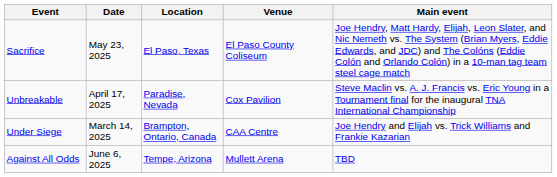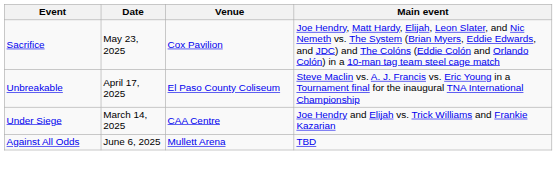- column: (182, 12)
(260, 50) El Paso County Coliseum -> (195, 44) Cox Pavilion
(253, 99) Cox Pavilion -> (224, 88) El Paso County Coliseum
